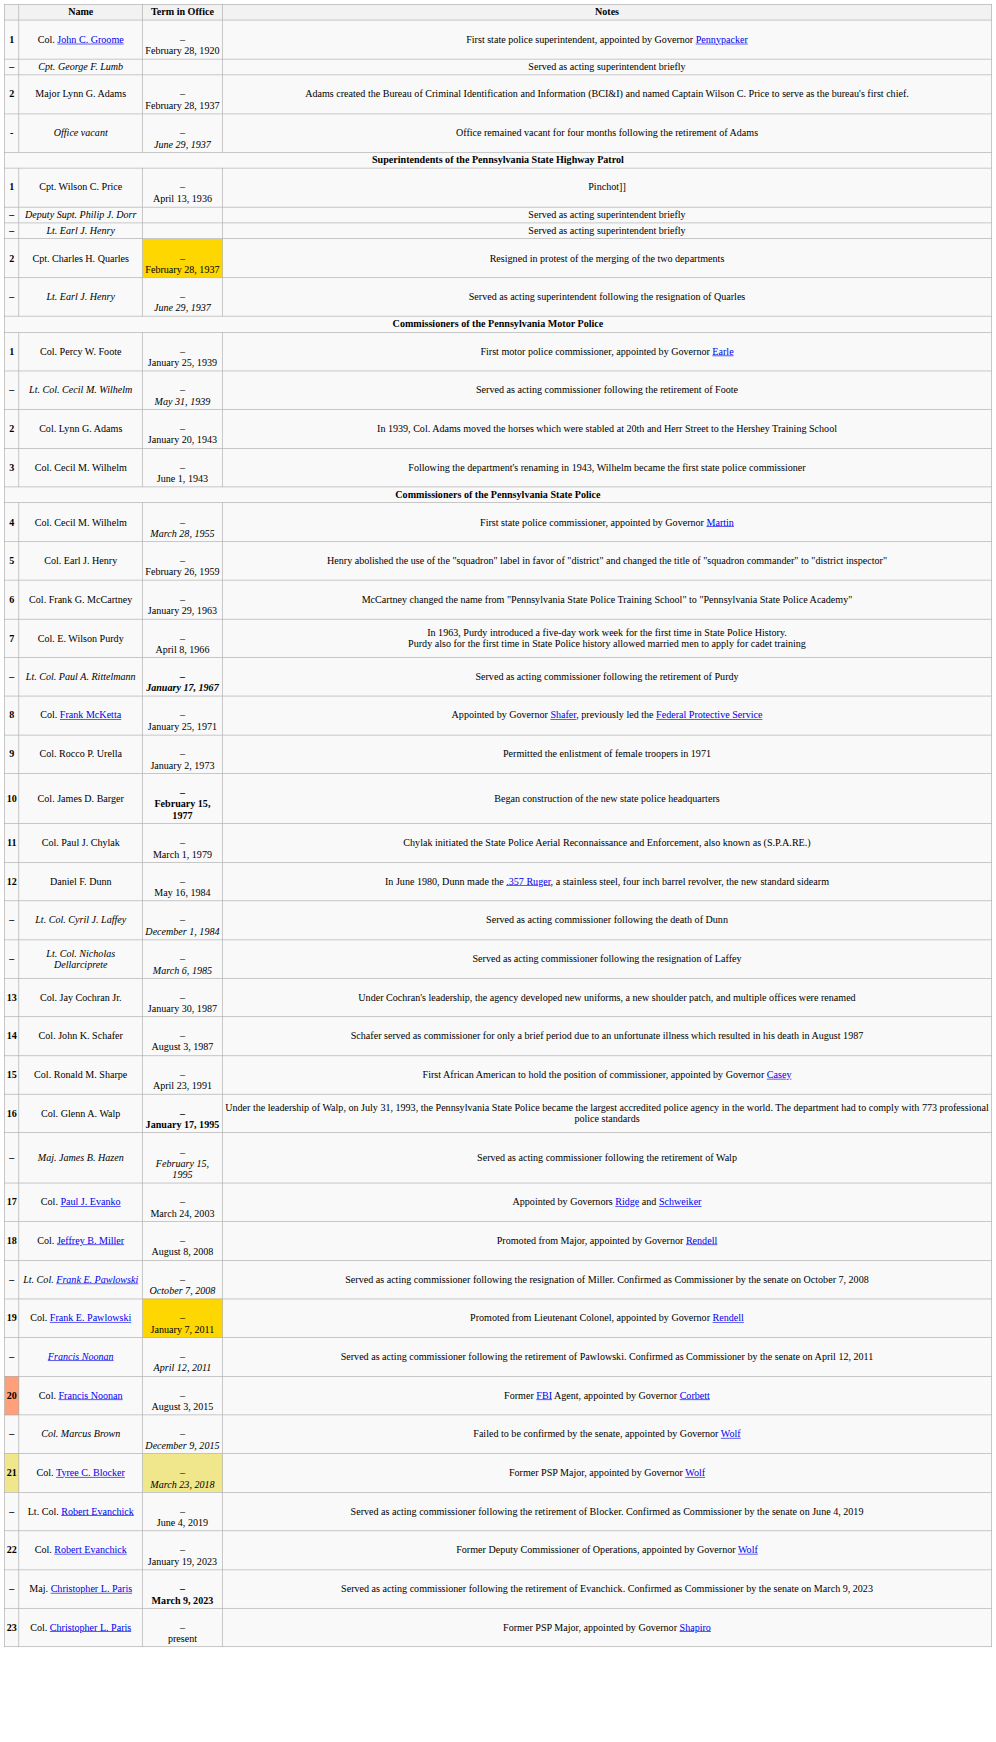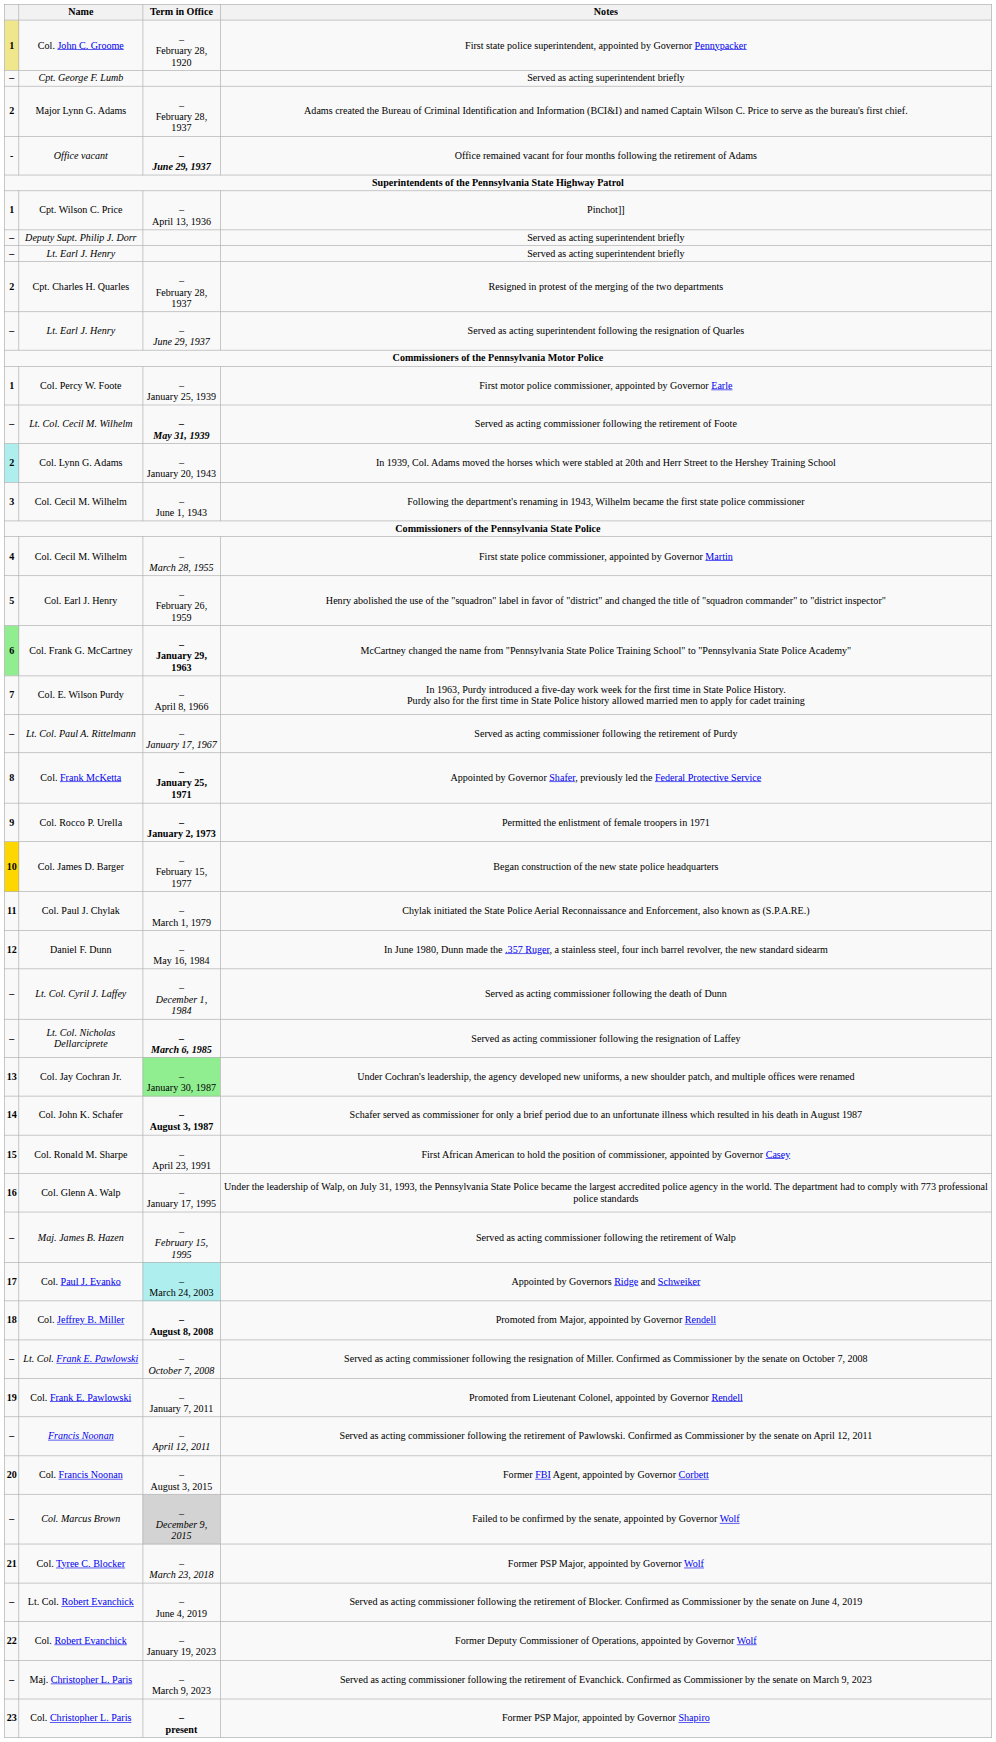(12, 39) no background -> (12, 45) khaki background
(182, 138) normal -> (181, 161) bold
(182, 264) gold background -> (181, 292) no background
(182, 396) normal -> (181, 430) bold
(12, 429) no background -> (12, 463) paleturquoise background
(12, 599) no background -> (12, 650) lightgreen background
(182, 605) normal -> (181, 656) bold
(182, 682) bold -> (181, 739) normal
(182, 721) normal -> (181, 783) bold
(182, 760) normal -> (181, 828) bold
(12, 798) no background -> (12, 866) gold background
(182, 804) bold -> (181, 872) normal
(182, 964) normal -> (181, 1044) bold
(182, 1003) no background -> (181, 1082) lightgreen background
(182, 1042) normal -> (181, 1121) bold
(182, 1119) bold -> (181, 1198) normal
(182, 1208) no background -> (181, 1287) paleturquoise background
(182, 1246) normal -> (181, 1326) bold
(182, 1324) gold background -> (181, 1403) no background
(12, 1395) lightsalmon background -> (12, 1475) no background
(182, 1440) no background -> (181, 1525) lightgrey background
(12, 1473) khaki background -> (12, 1563) no background
(182, 1478) khaki background -> (181, 1569) no background
(182, 1594) bold -> (181, 1685) normal
(182, 1633) normal -> (181, 1724) bold
